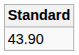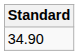(26, 38) 43.90 -> (26, 38) 34.90
